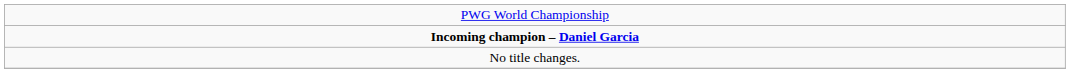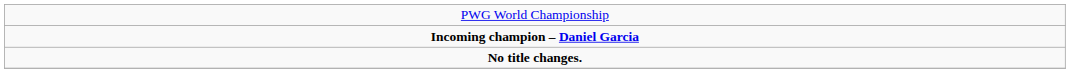(535, 57) normal -> (535, 57) bold
